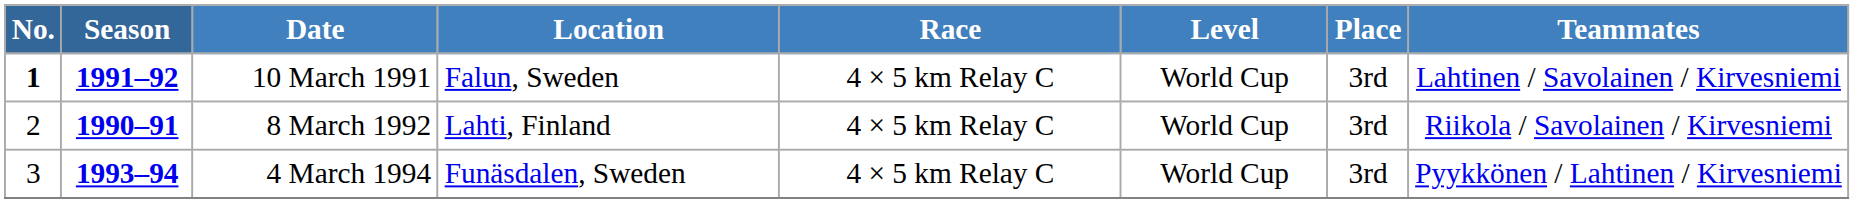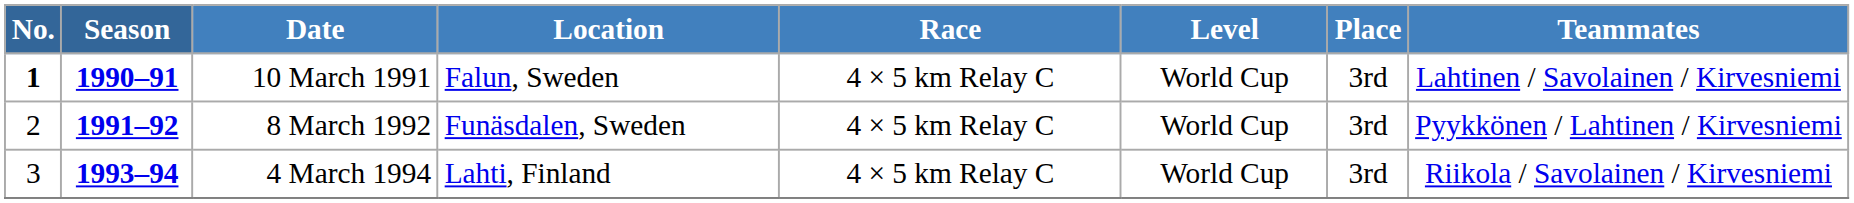(127, 77) 1991–92 -> (127, 77) 1990–91
(127, 125) 1990–91 -> (127, 125) 1991–92
(528, 125) Lahti, Finland -> (565, 125) Funäsdalen, Sweden
(1628, 125) Riikola / Savolainen / Kirvesniemi -> (1628, 125) Pyykkönen / Lahtinen / Kirvesniemi
(565, 173) Funäsdalen, Sweden -> (528, 173) Lahti, Finland
(1628, 173) Pyykkönen / Lahtinen / Kirvesniemi -> (1628, 173) Riikola / Savolainen / Kirvesniemi
